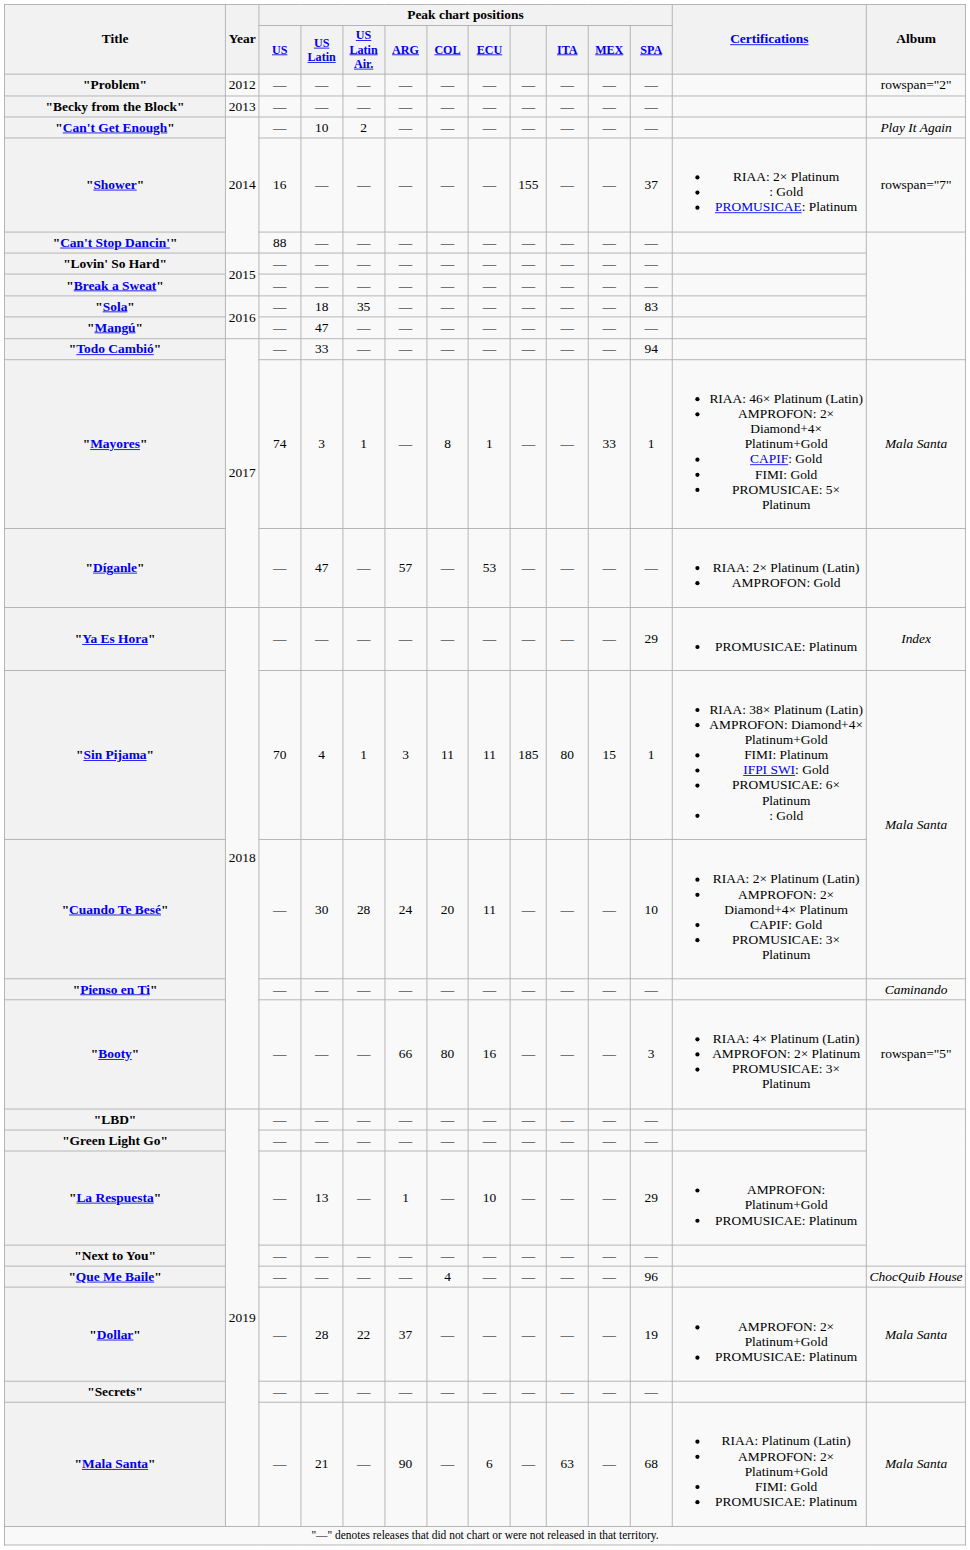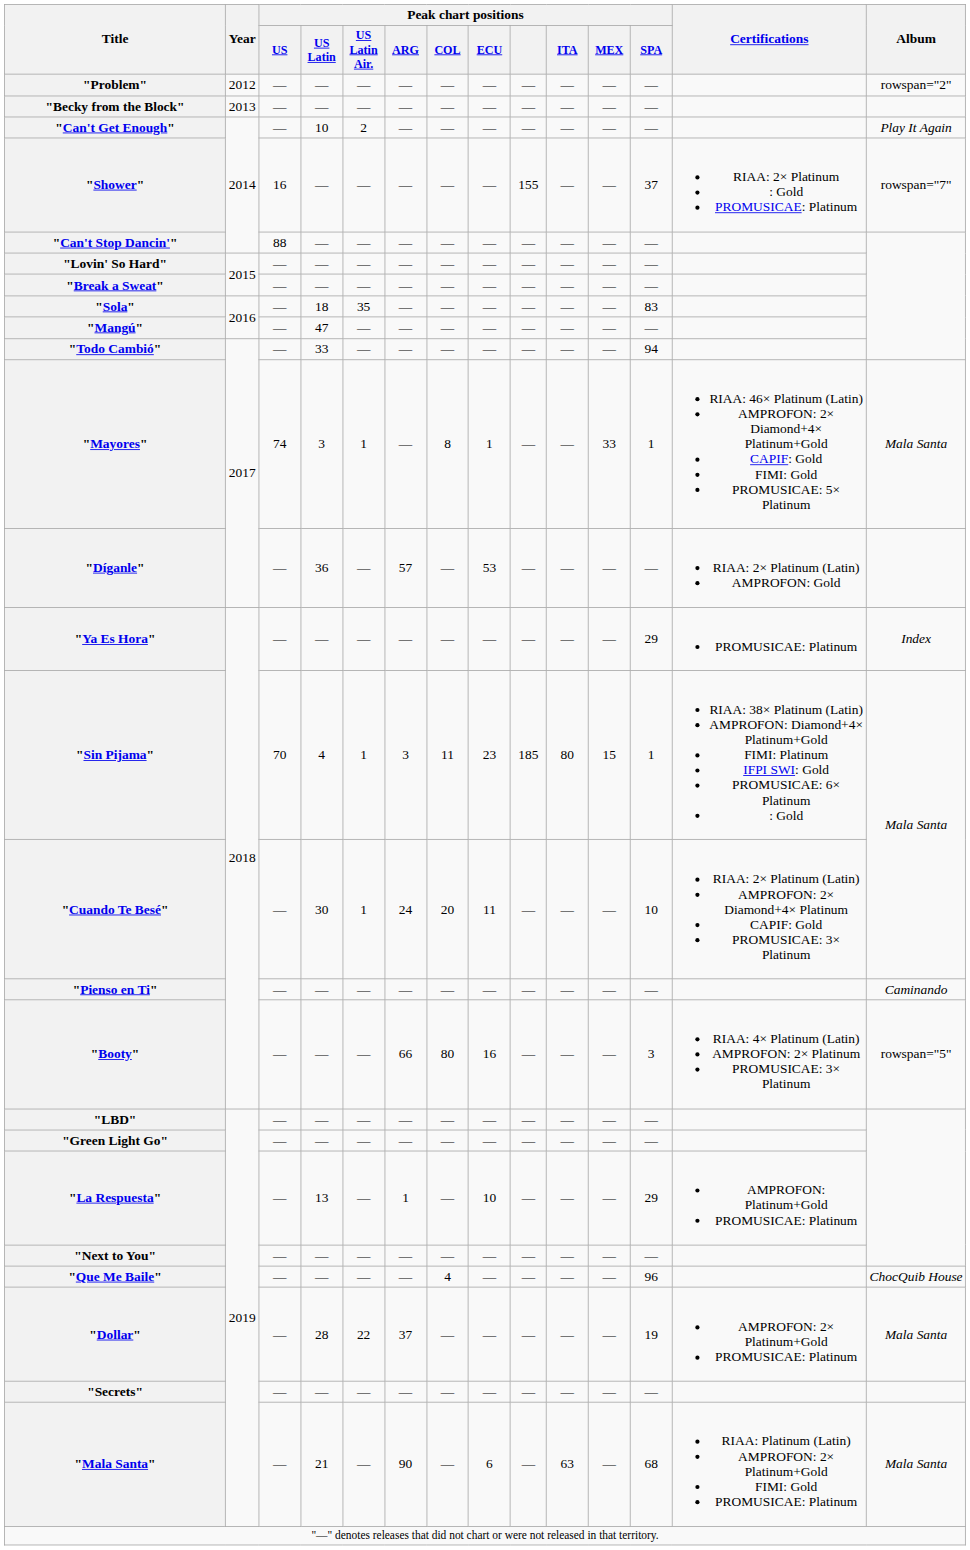(322, 568) 47 -> (322, 568) 36
(489, 755) 11 -> (489, 755) 23
(364, 909) 28 -> (364, 909) 1
